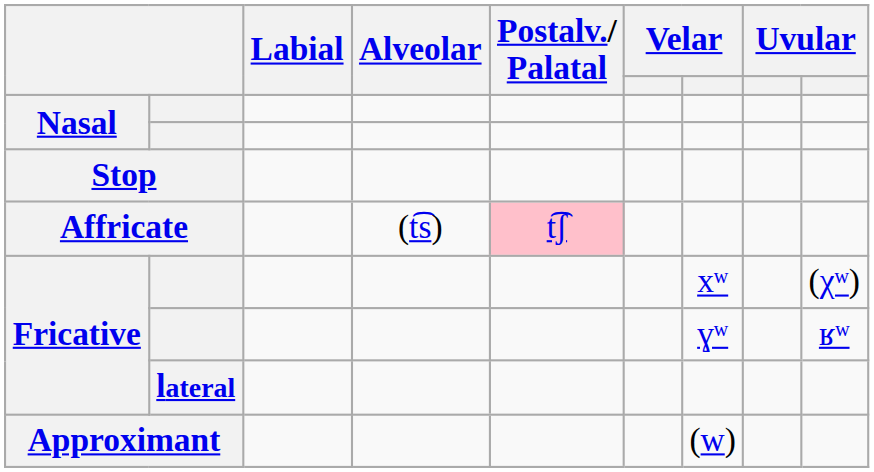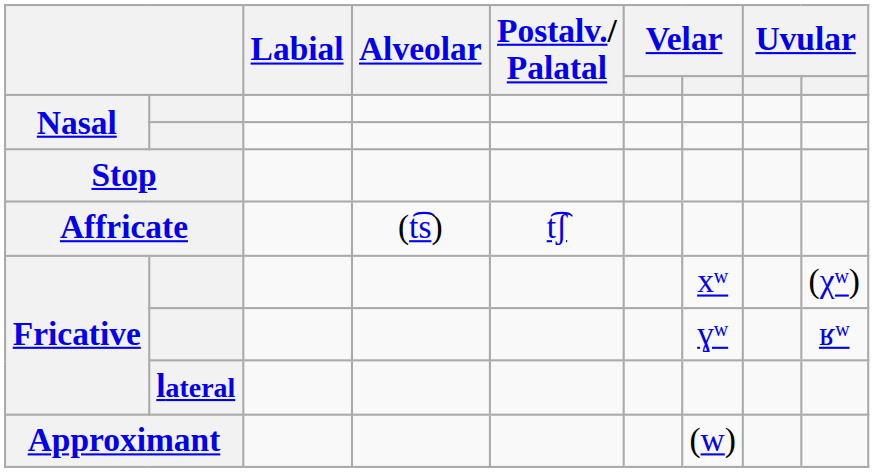(557, 227) pink background -> (557, 227) no background
